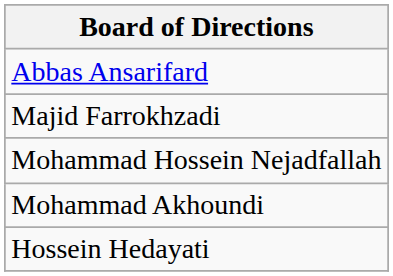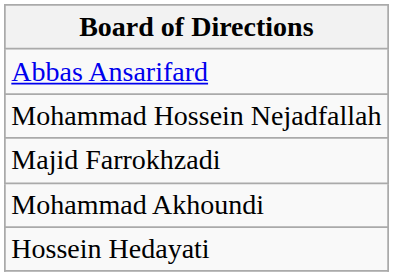(116, 115) Majid Farrokhzadi -> (196, 115) Mohammad Hossein Nejadfallah
(196, 159) Mohammad Hossein Nejadfallah -> (116, 159) Majid Farrokhzadi
